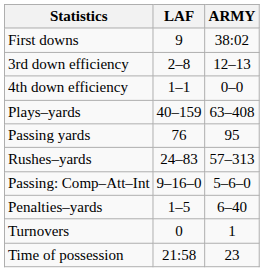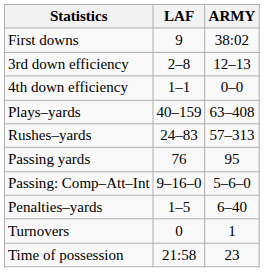rows swapped: (50, 159) <-> (49, 135)
